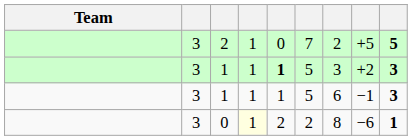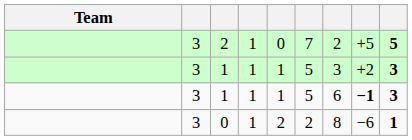(281, 69) bold -> (281, 69) normal
(365, 95) normal -> (365, 95) bold
(253, 122) lightyellow background -> (253, 122) no background
